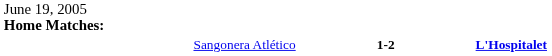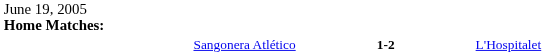(511, 44) bold -> (508, 44) normal
